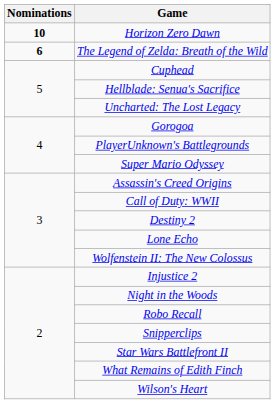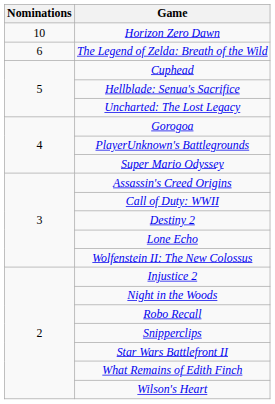(39, 32) bold -> (39, 32) normal
(39, 51) bold -> (39, 51) normal
